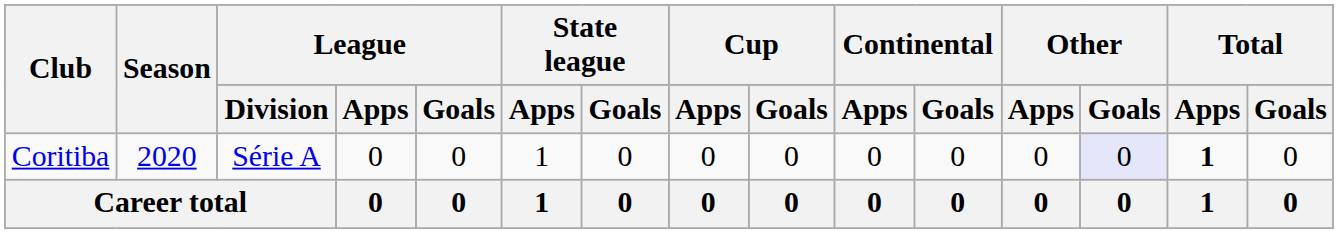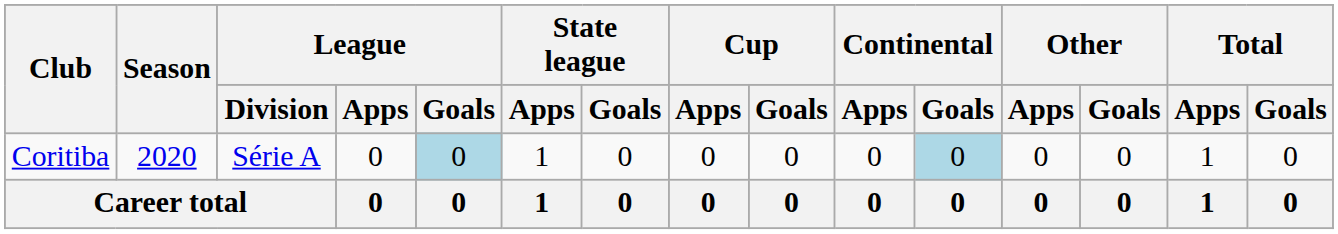(459, 155) no background -> (459, 155) lightblue background
(958, 155) no background -> (958, 155) lightblue background
(1124, 155) lavender background -> (1124, 155) no background
(1207, 155) bold -> (1207, 155) normal
